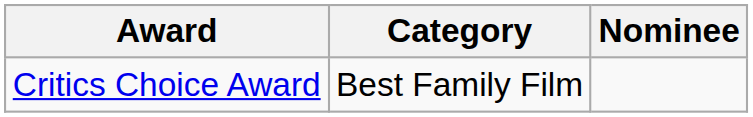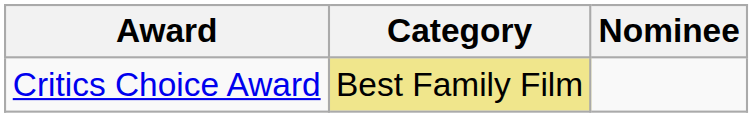(460, 84) no background -> (460, 84) khaki background
